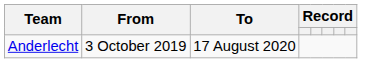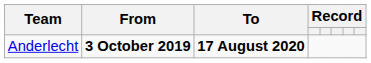(136, 46) normal -> (138, 46) bold
(244, 46) normal -> (251, 46) bold
